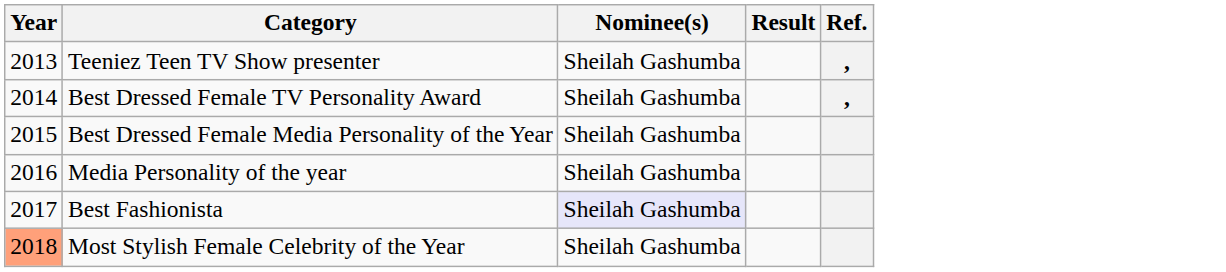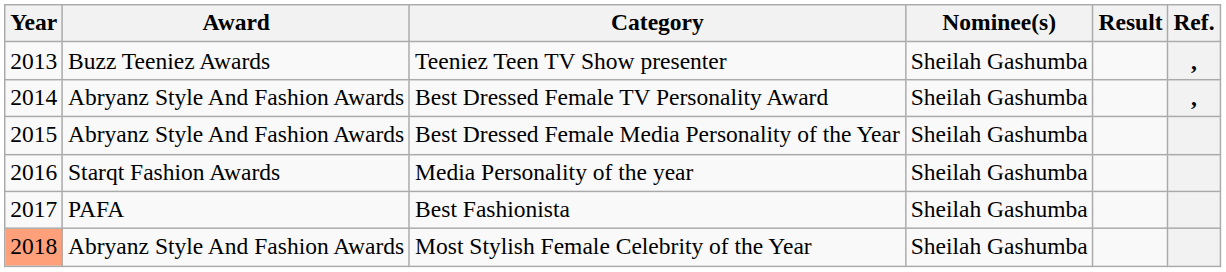+ column: (236, 23)
(652, 209) lavender background -> (999, 209) no background
